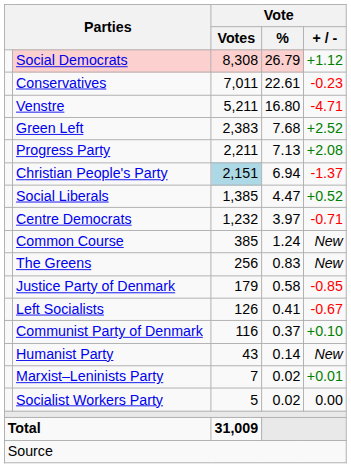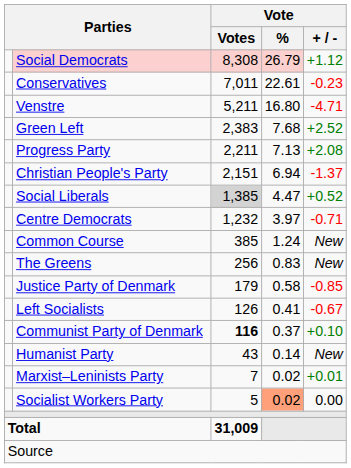(240, 173) lightblue background -> (240, 173) no background
(240, 196) no background -> (240, 196) lightgrey background
(247, 331) normal -> (247, 331) bold
(286, 399) no background -> (286, 399) lightsalmon background
